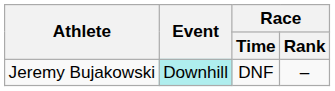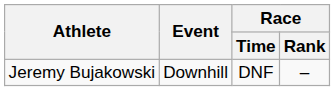(196, 73) paleturquoise background -> (196, 73) no background
